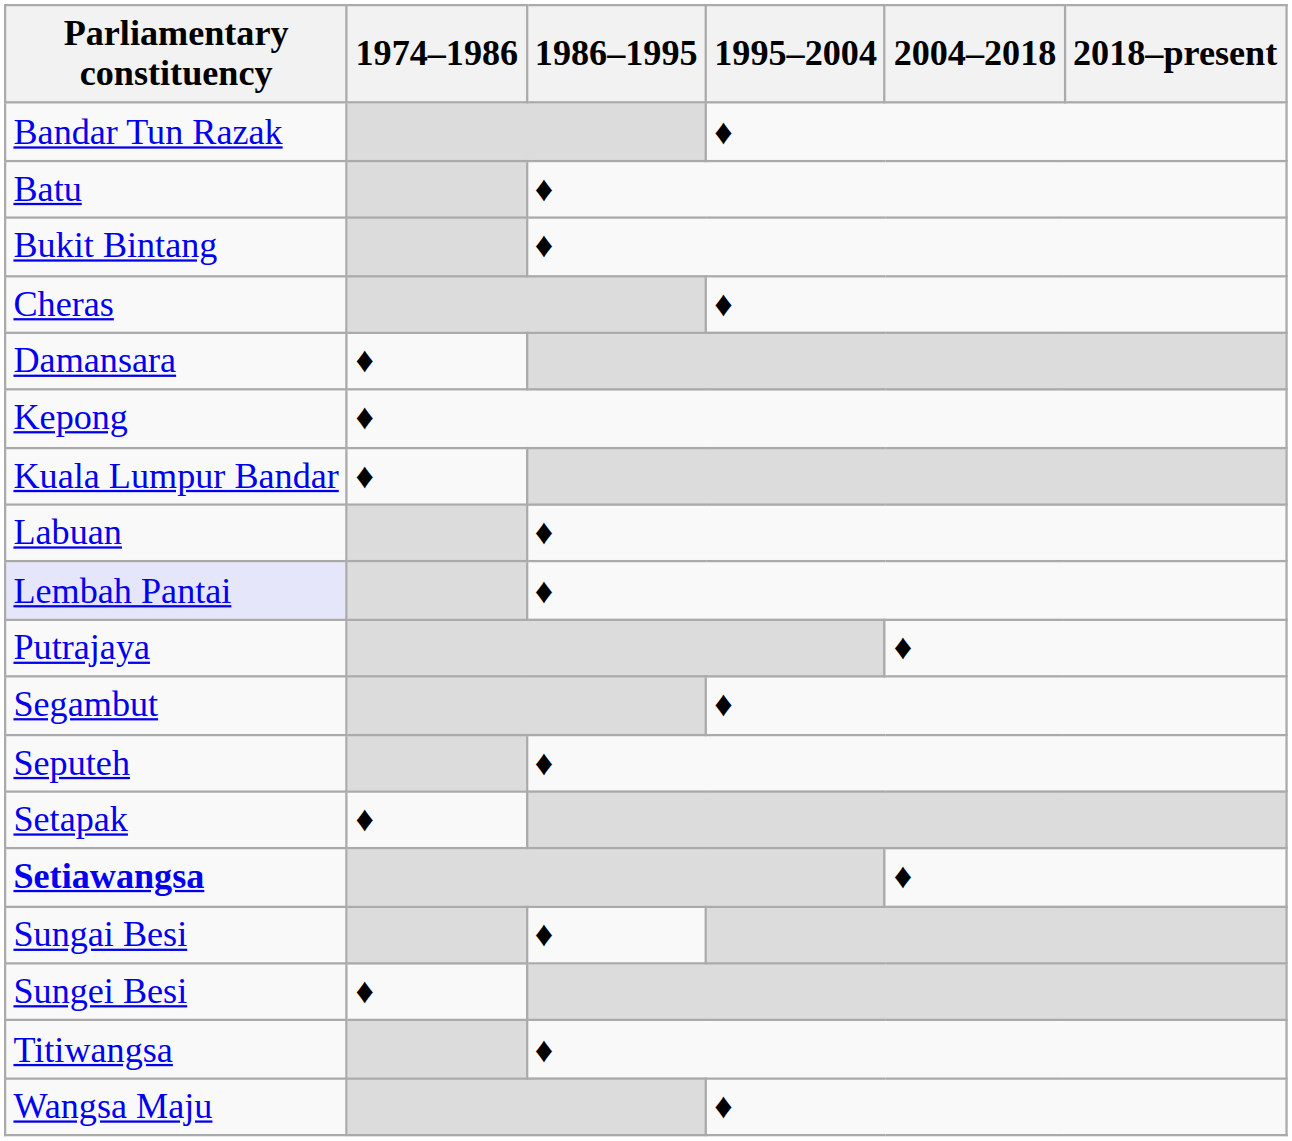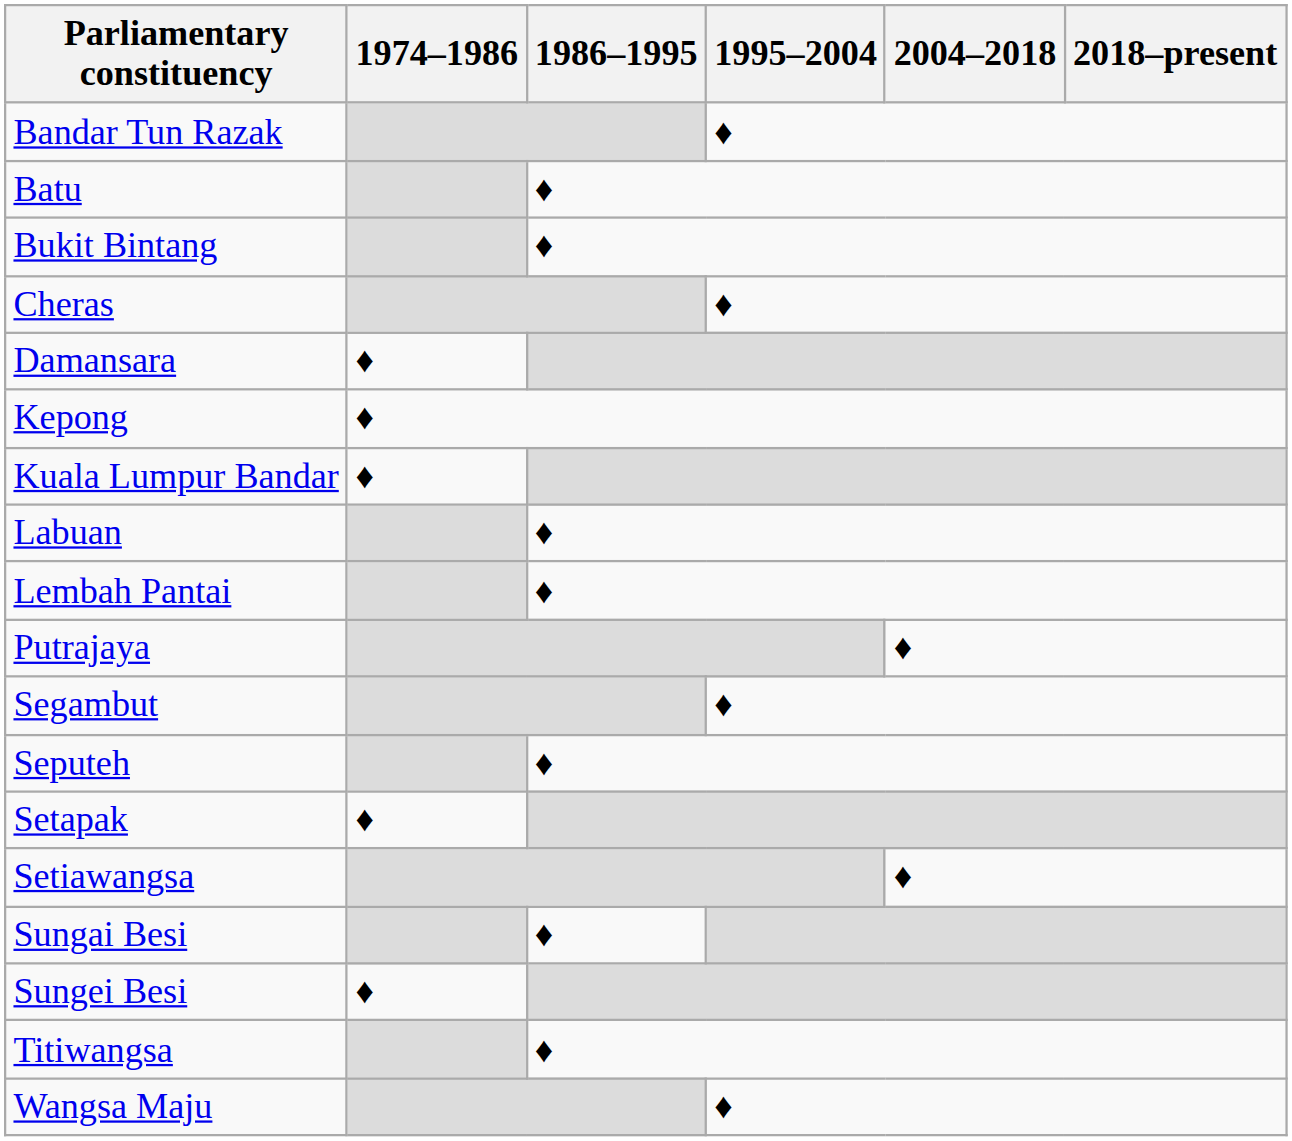(122, 589) lavender background -> (122, 589) no background
(109, 876) bold -> (104, 876) normal
